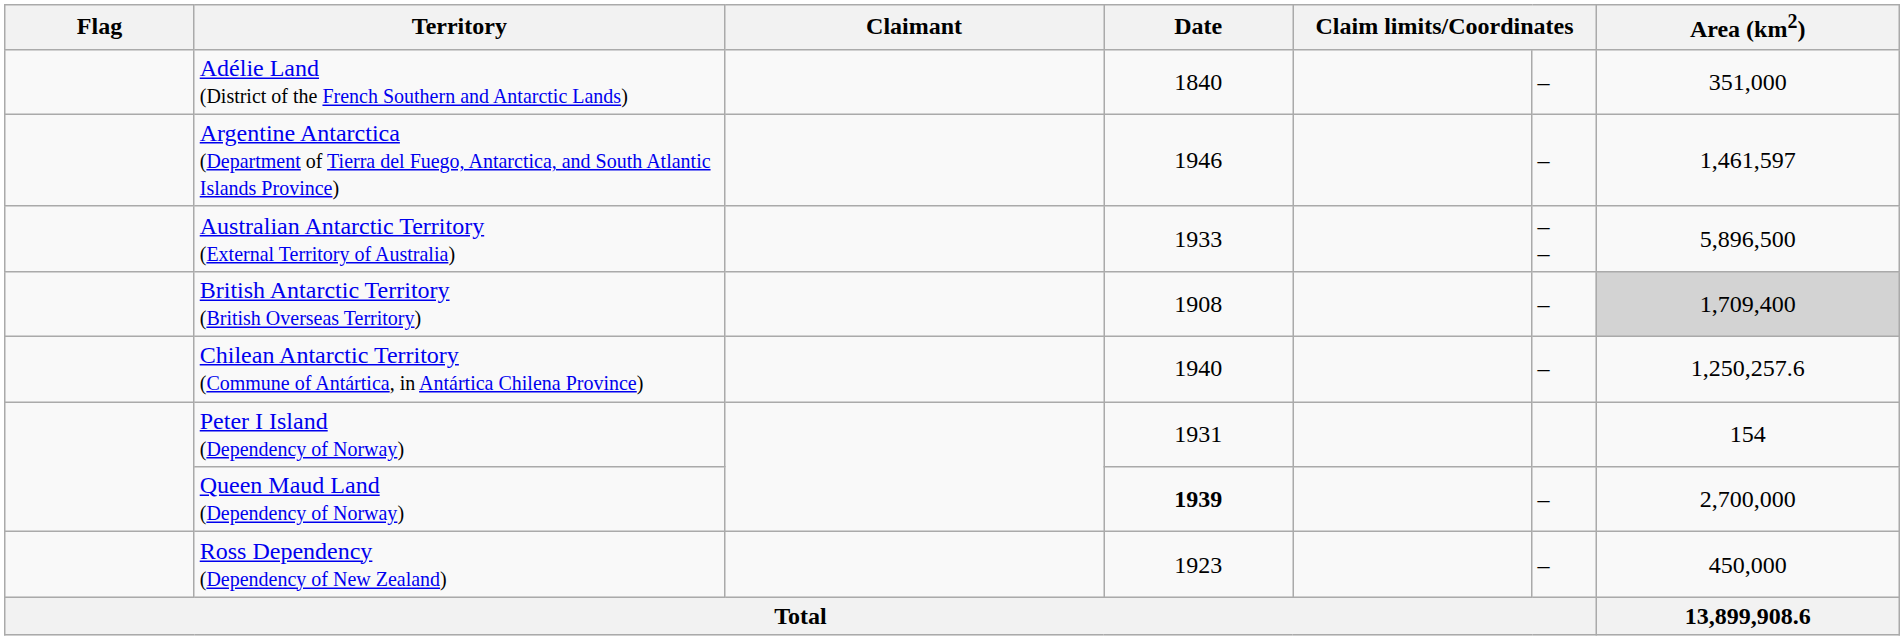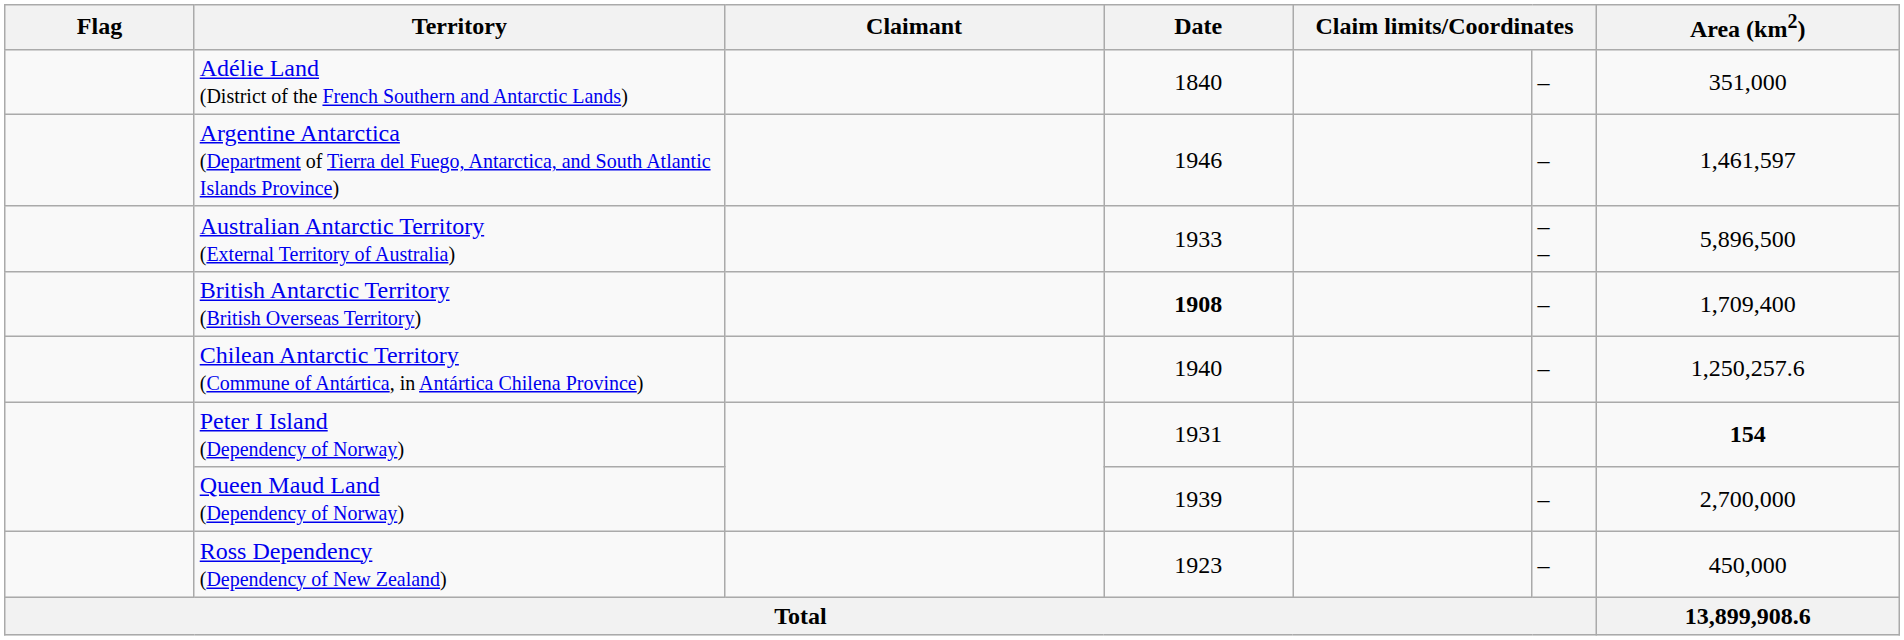(1198, 303) normal -> (1198, 303) bold
(1748, 303) lightgrey background -> (1748, 303) no background
(1748, 433) normal -> (1748, 433) bold
(1198, 498) bold -> (1198, 498) normal
